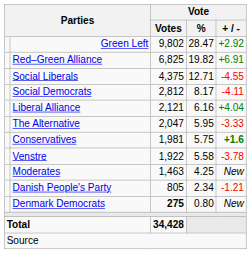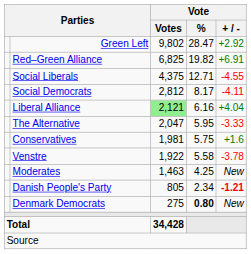(171, 108) no background -> (171, 108) lightgreen background
(234, 140) bold -> (234, 140) normal
(232, 188) normal -> (232, 188) bold
(175, 204) bold -> (175, 204) normal
(204, 204) normal -> (204, 204) bold
